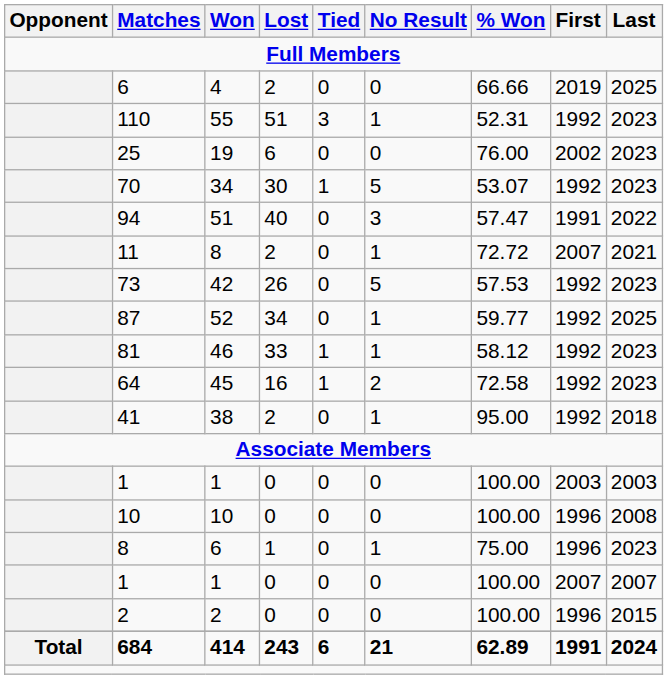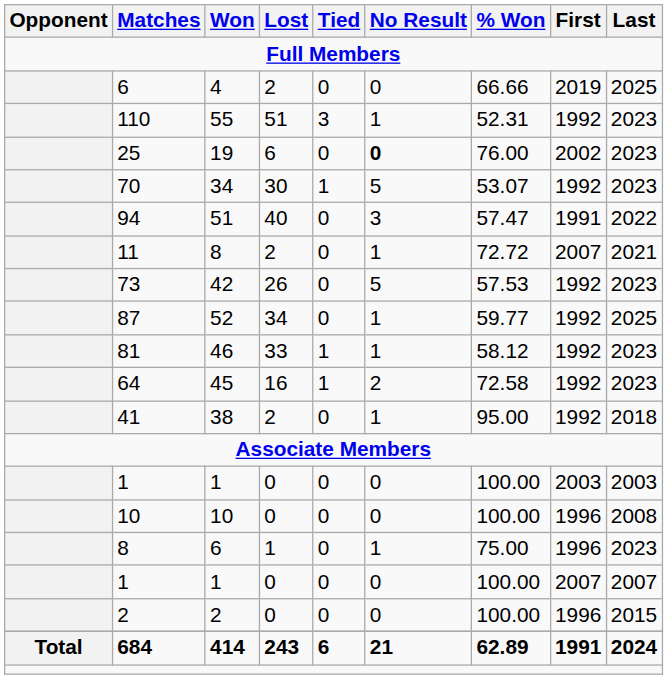(376, 152) normal -> (376, 152) bold
